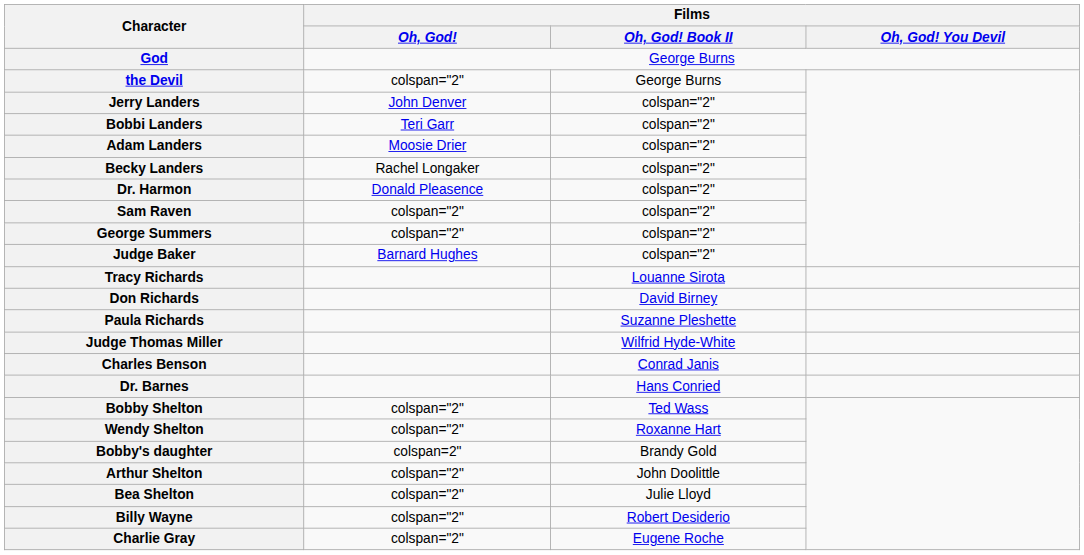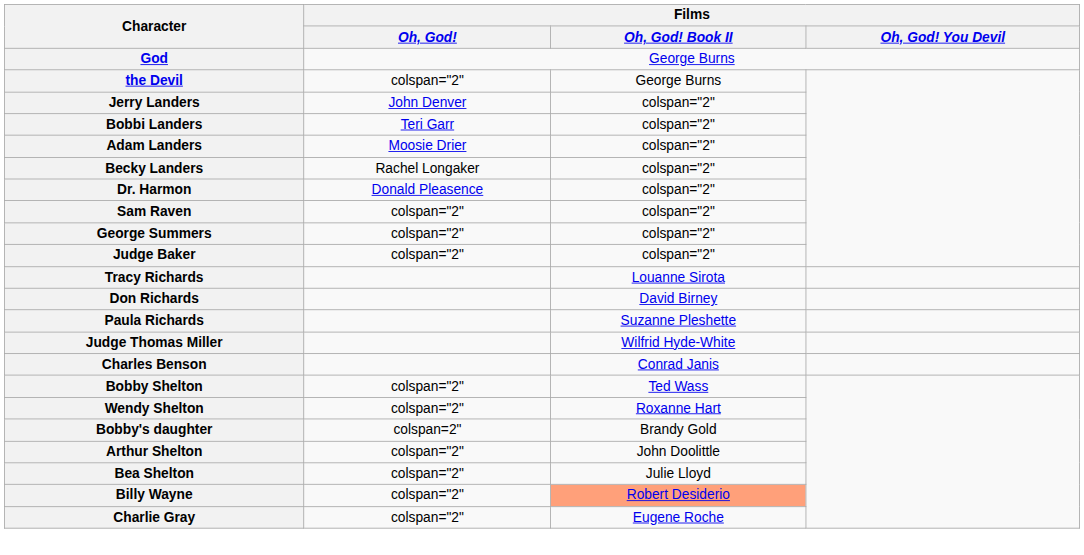(427, 255) Barnard Hughes -> (427, 255) colspan="2"
- row: (154, 386)
(678, 517) no background -> (678, 495) lightsalmon background
